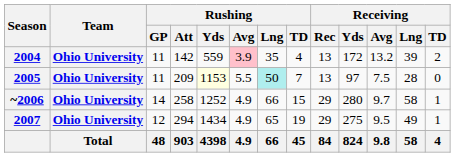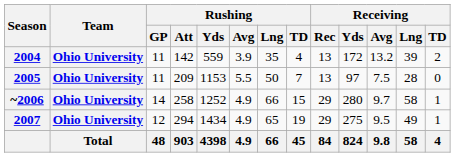(243, 57) pink background -> (243, 57) no background
(213, 78) lightyellow background -> (213, 78) no background
(272, 78) paleturquoise background -> (272, 78) no background
